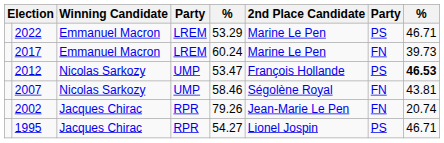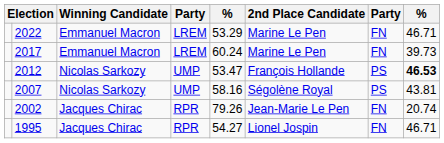(379, 33) PS -> (379, 33) FN
(227, 90) 58.46 -> (227, 90) 58.16
(379, 90) FN -> (379, 90) PS
(379, 128) PS -> (379, 128) FN
